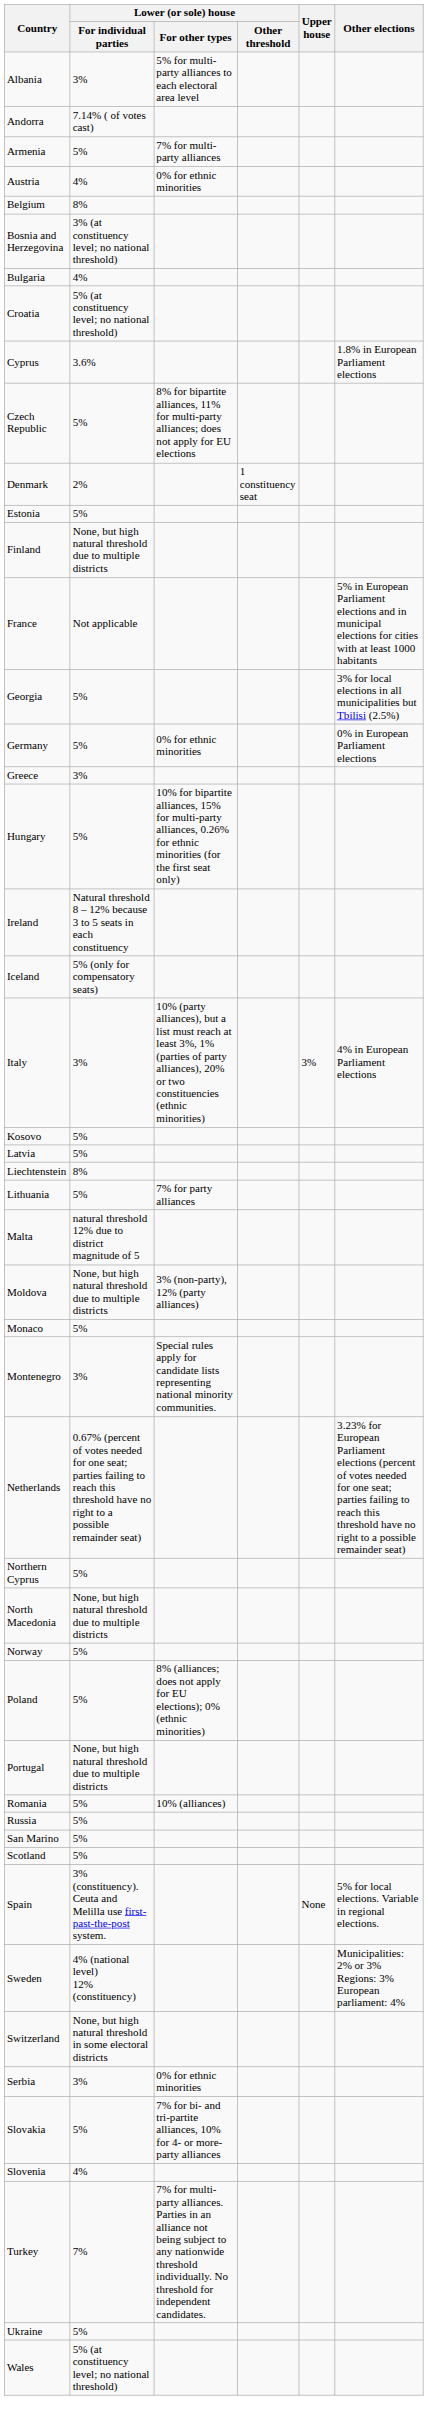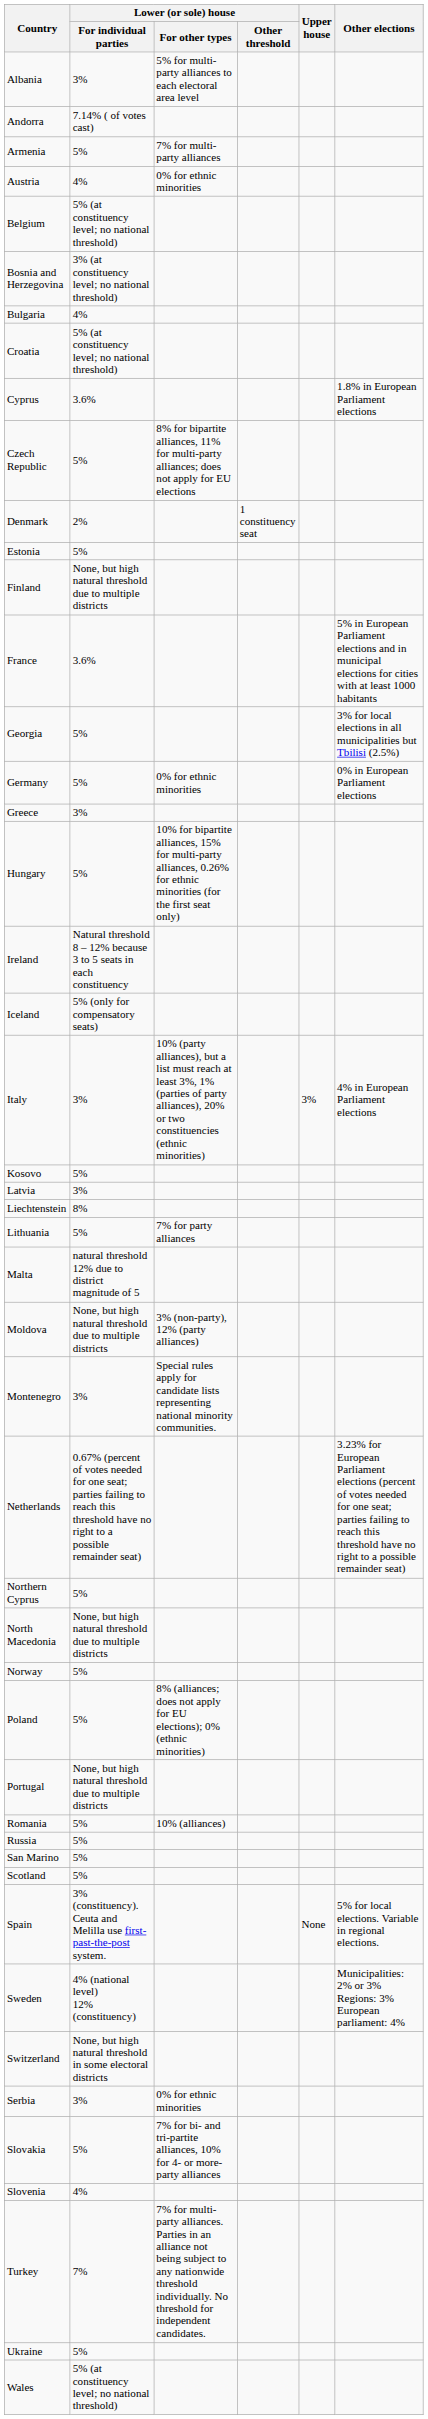(80, 205) 8% -> (111, 223) 5% (at constituency level; no national threshold)
(105, 623) Not applicable -> (84, 660) 3.6%
(80, 1153) 5% -> (80, 1191) 3%
- row: (25, 1328)
